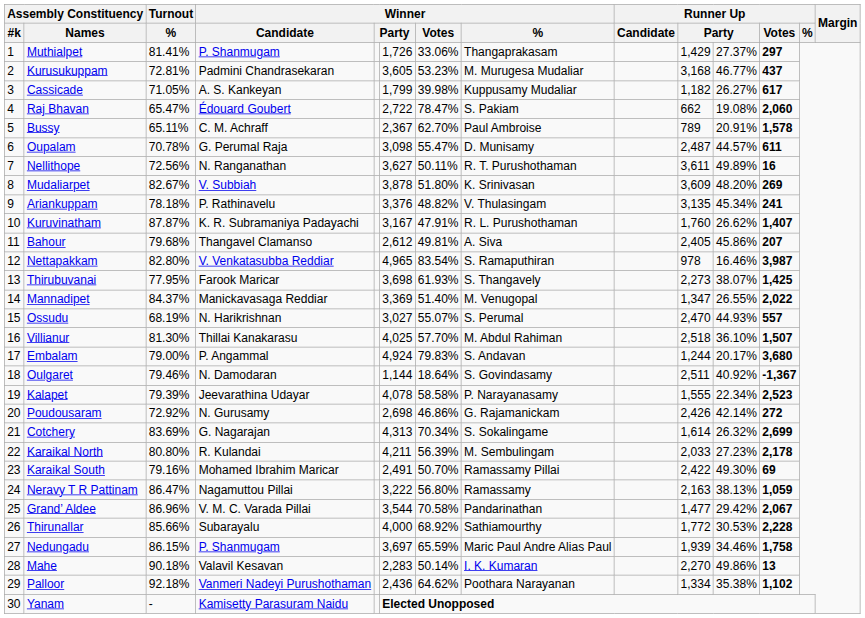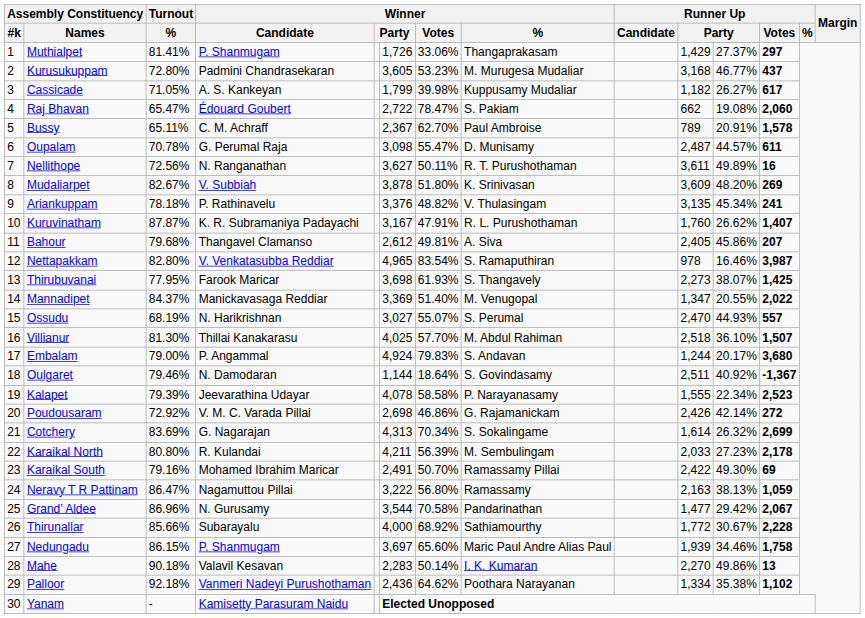(169, 71) 72.81% -> (169, 71) 72.80%
(736, 299) 26.55% -> (736, 299) 20.55%
(234, 413) N. Gurusamy -> (255, 413) V. M. C. Varada Pillai
(255, 508) V. M. C. Varada Pillai -> (234, 508) N. Gurusamy
(736, 527) 30.53% -> (736, 527) 30.67%
(438, 546) 65.59% -> (438, 546) 65.60%
